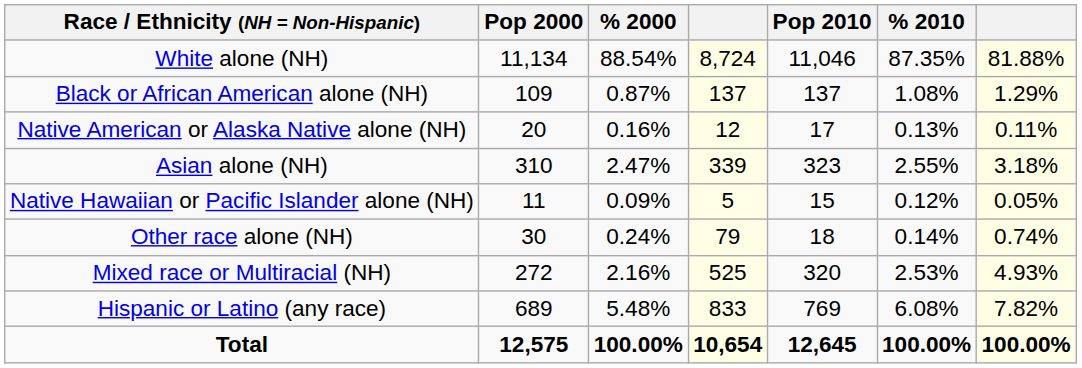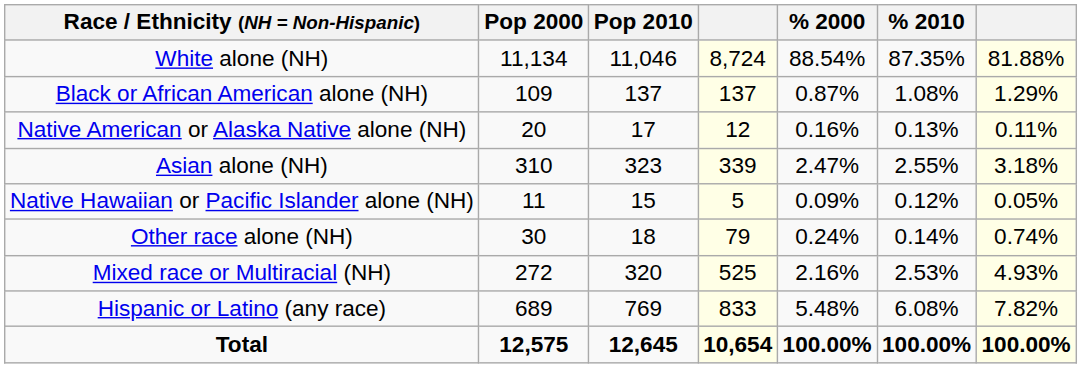columns swapped: (822, 22) <-> (638, 22)
